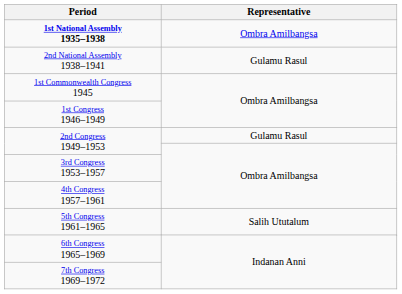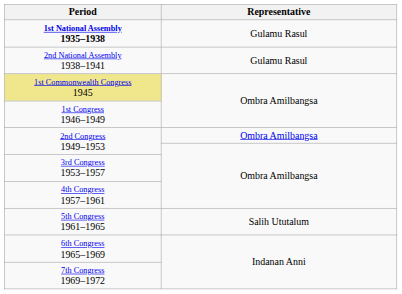(279, 33) Ombra Amilbangsa -> (279, 33) Gulamu Rasul
(83, 88) no background -> (83, 88) khaki background
(279, 135) Gulamu Rasul -> (279, 135) Ombra Amilbangsa
